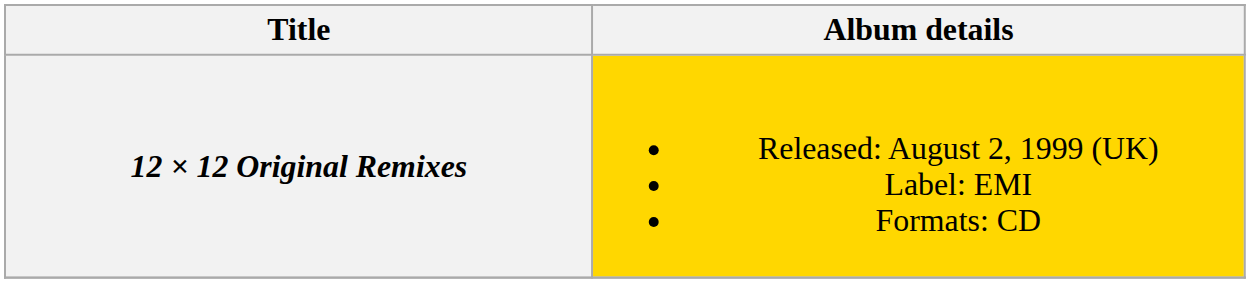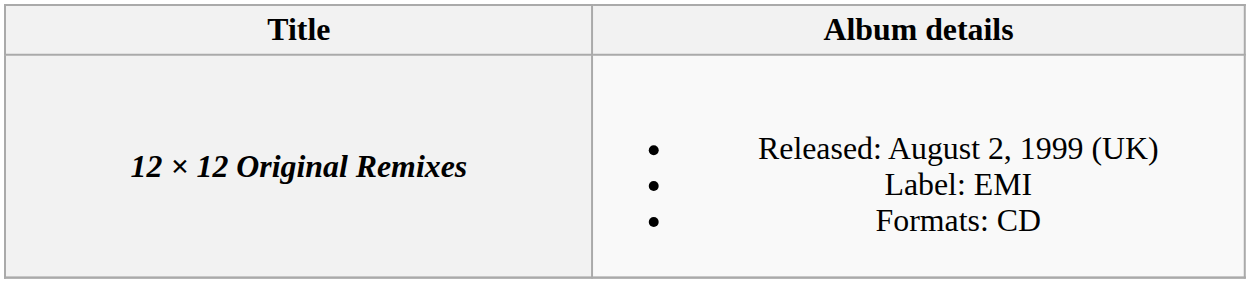(919, 184) gold background -> (919, 184) no background
